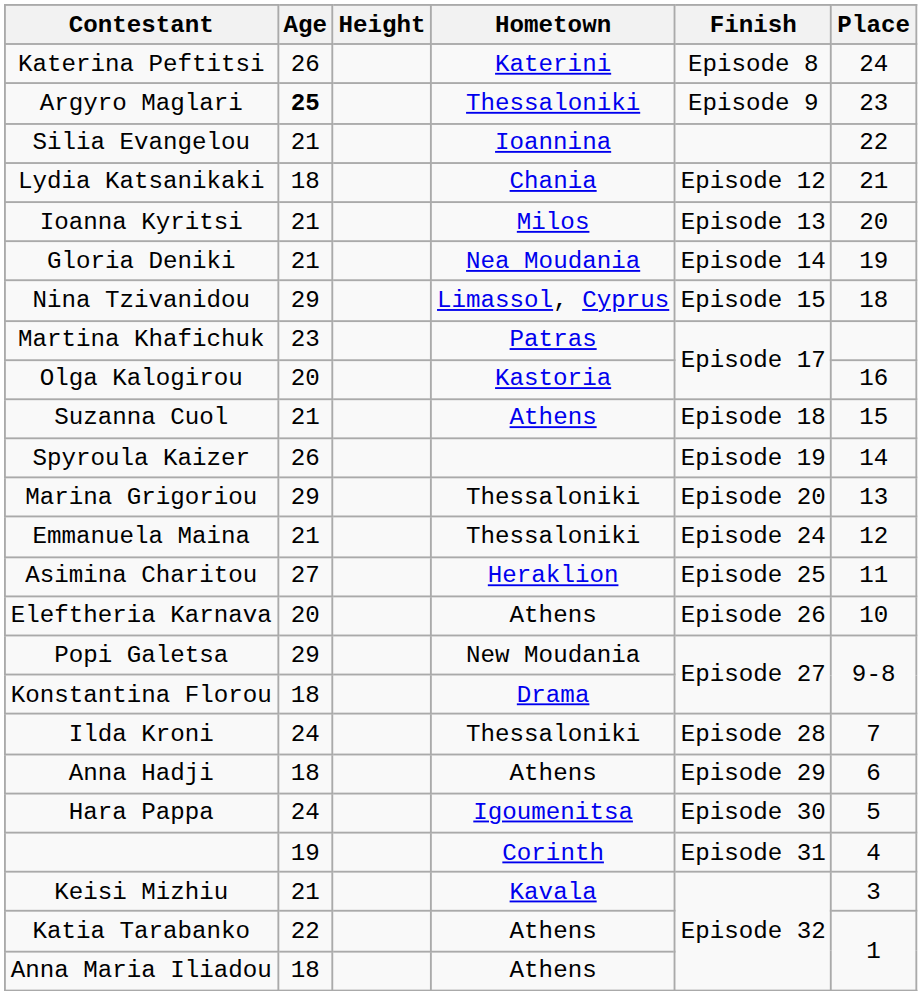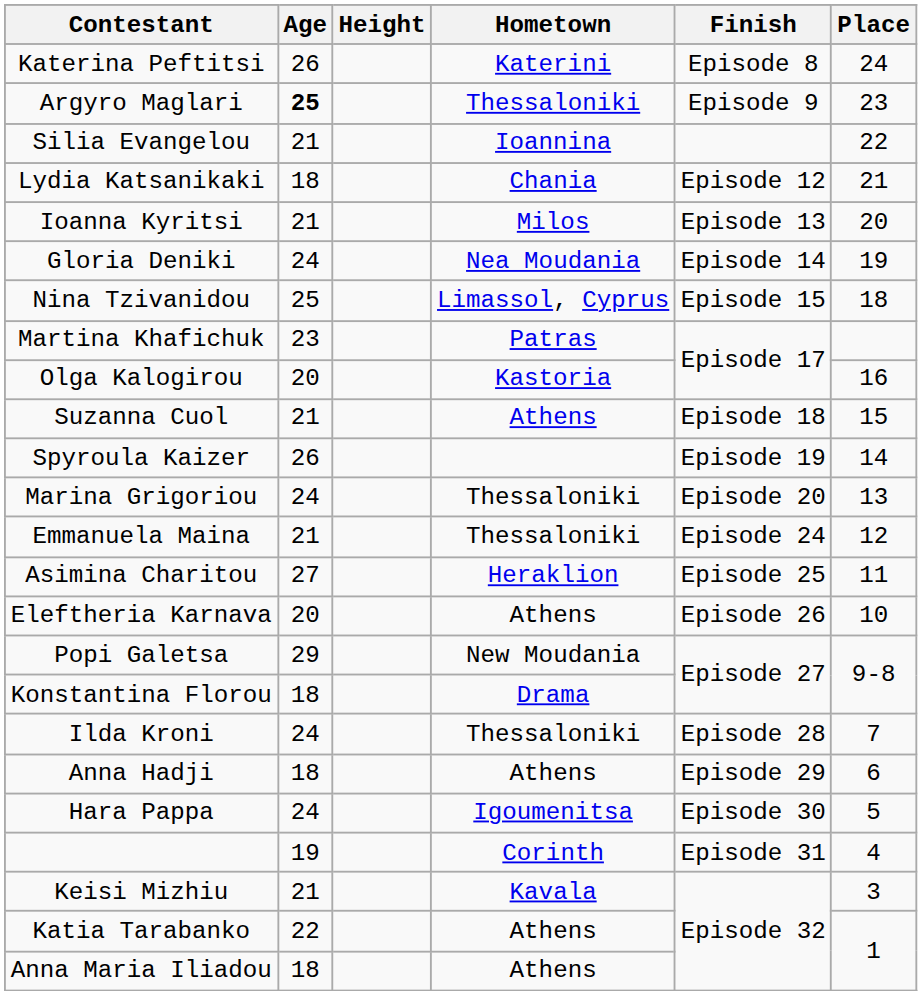(305, 261) 21 -> (305, 261) 24
(305, 300) 29 -> (305, 300) 25
(305, 498) 29 -> (305, 498) 24
